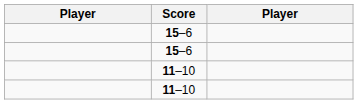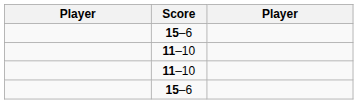(179, 52) 15–6 -> (179, 52) 11–10
(179, 90) 11–10 -> (179, 90) 15–6
